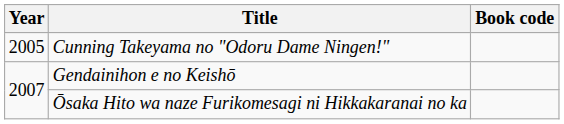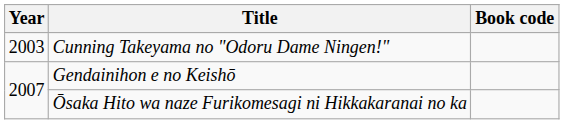(27, 47) 2005 -> (27, 47) 2003
